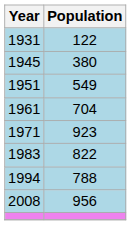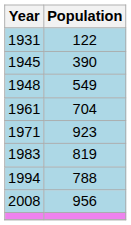(85, 62) 380 -> (85, 62) 390
(24, 85) 1951 -> (24, 85) 1948
(85, 155) 822 -> (85, 155) 819
